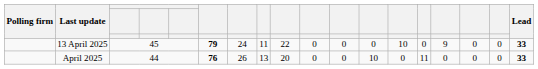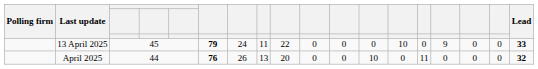(521, 58) 33 -> (521, 58) 32
